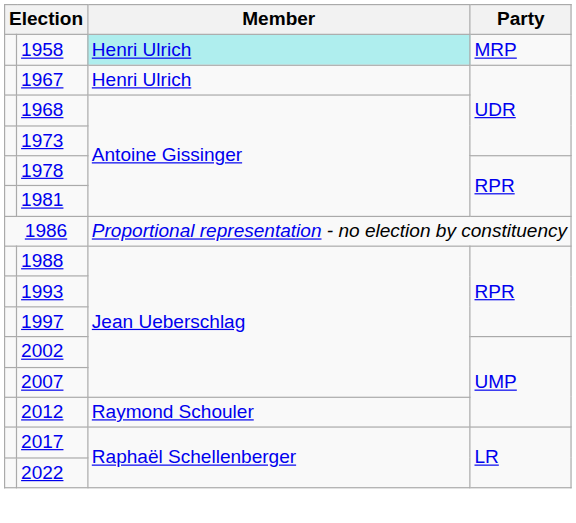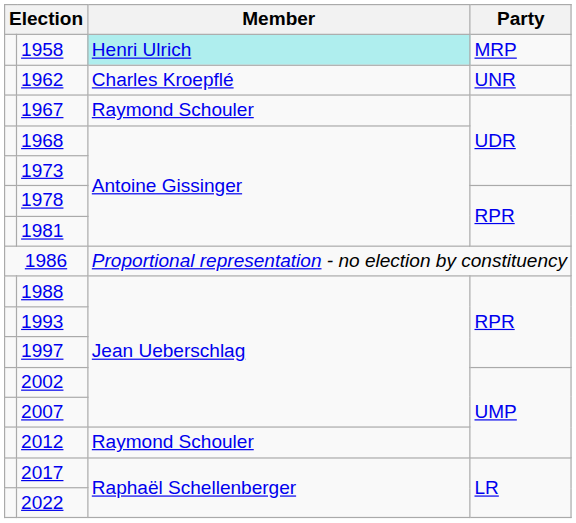+ row: (42, 79)
(142, 79) Henri Ulrich -> (173, 110) Raymond Schouler
